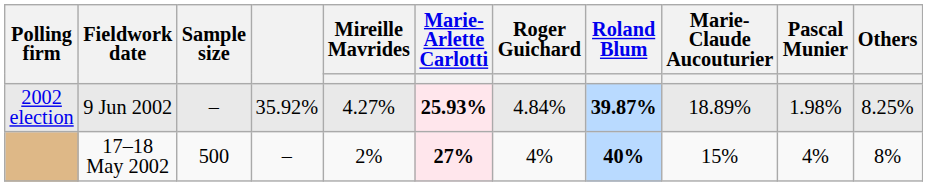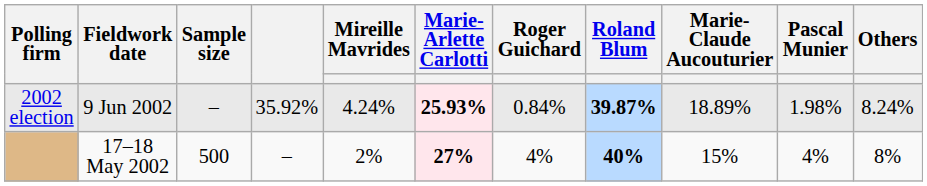(369, 108) 4.27% -> (369, 108) 4.24%
(539, 108) 4.84% -> (539, 108) 0.84%
(888, 108) 8.25% -> (888, 108) 8.24%
